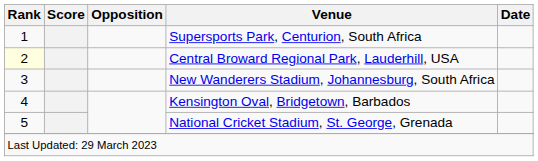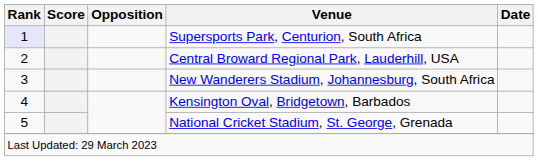(24, 36) no background -> (24, 36) lavender background
(24, 58) lightyellow background -> (24, 58) no background
